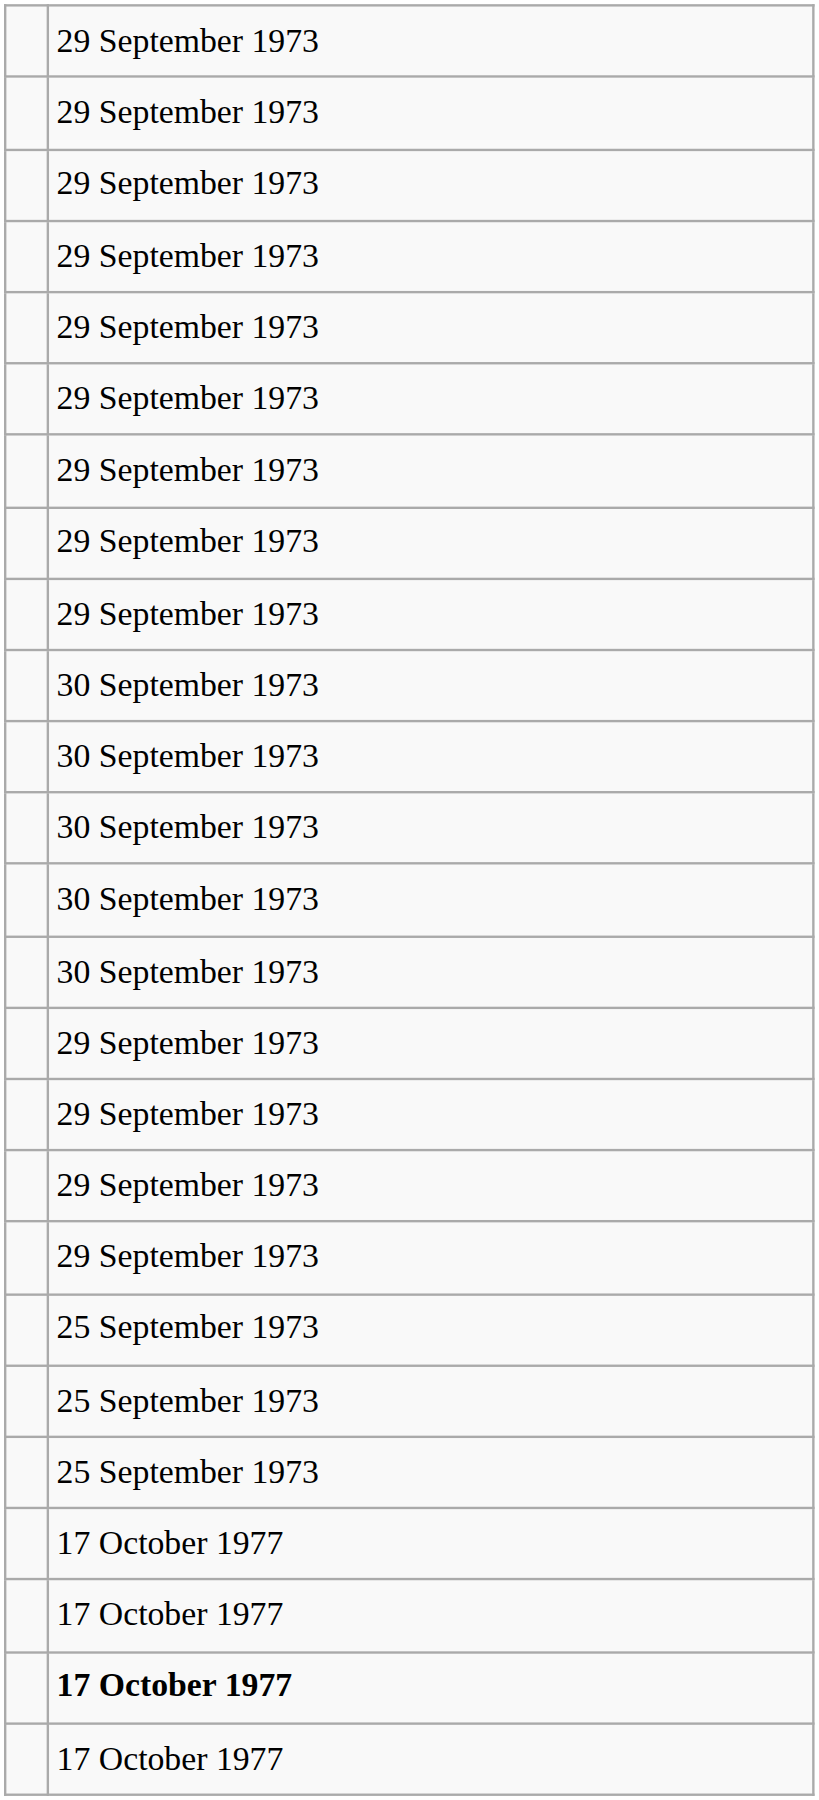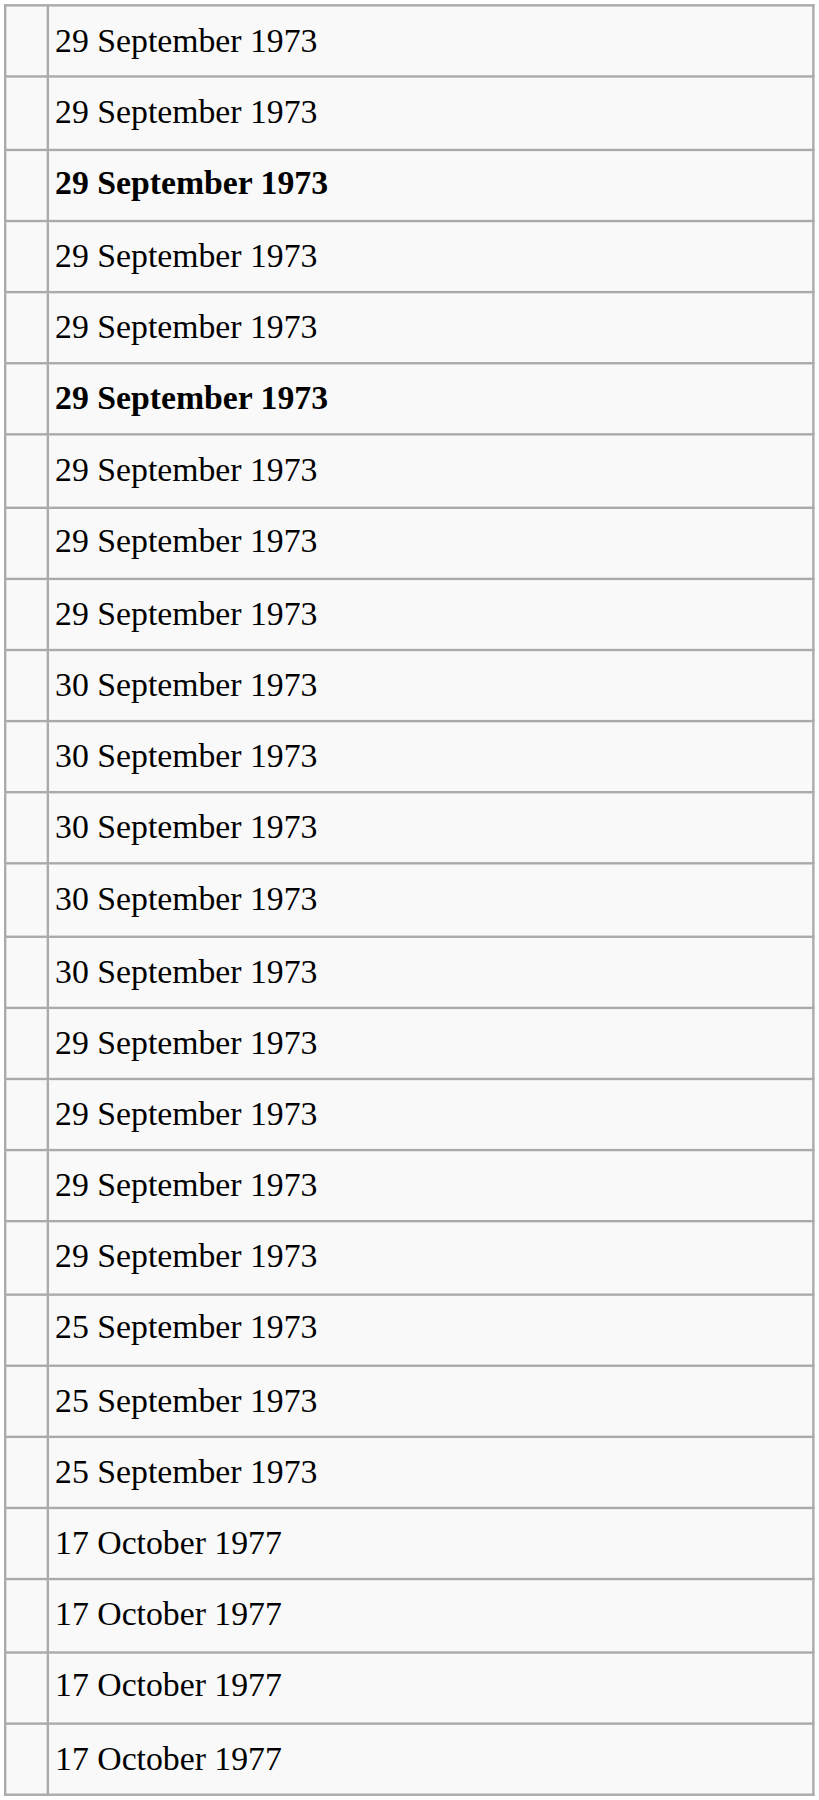(188, 183) normal -> (192, 183) bold
(188, 398) normal -> (192, 398) bold
(174, 1685) bold -> (168, 1685) normal
